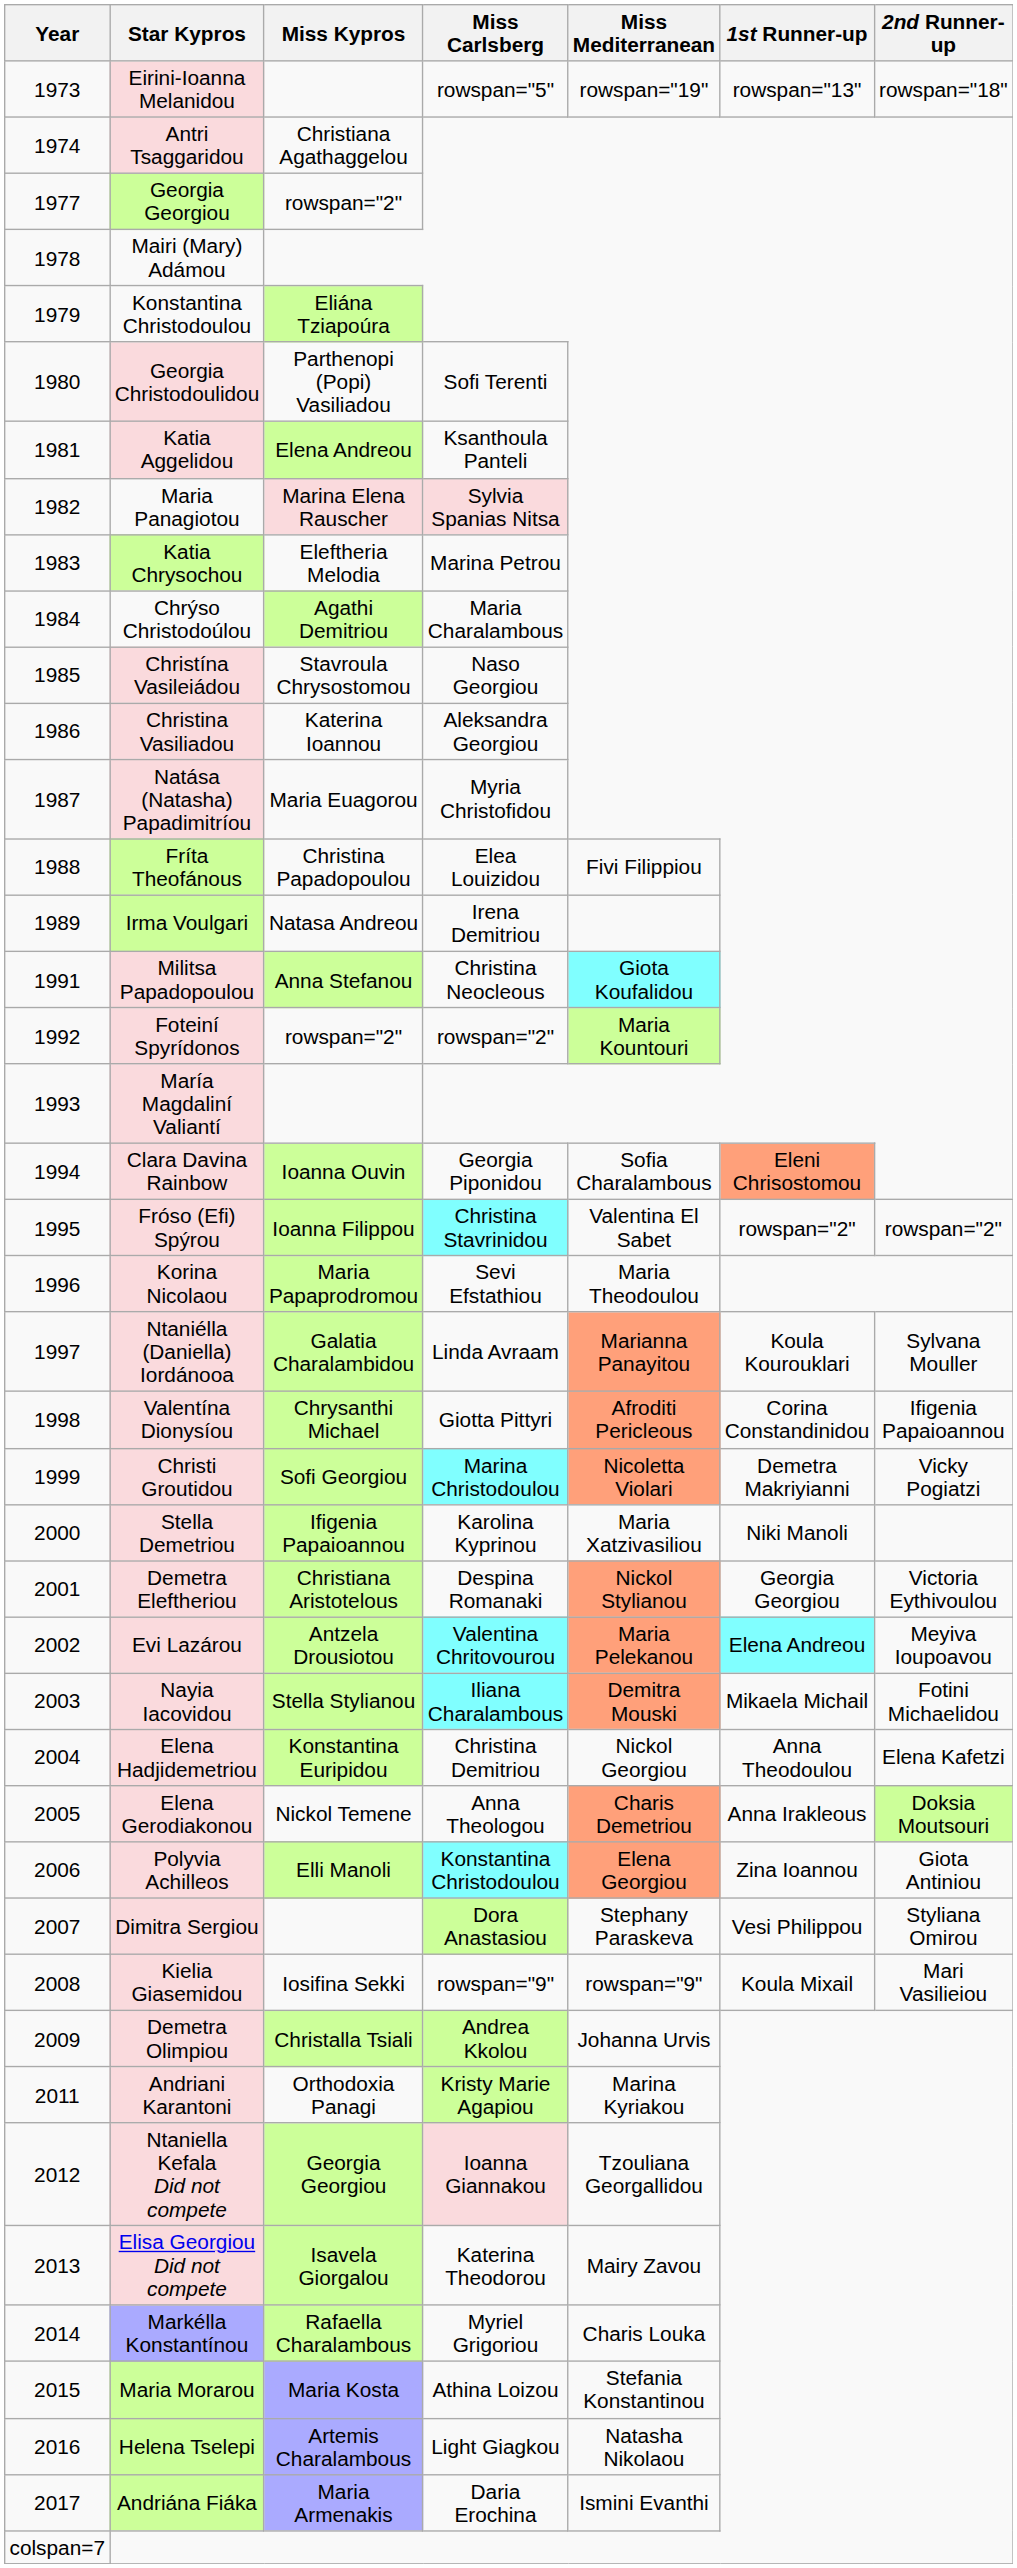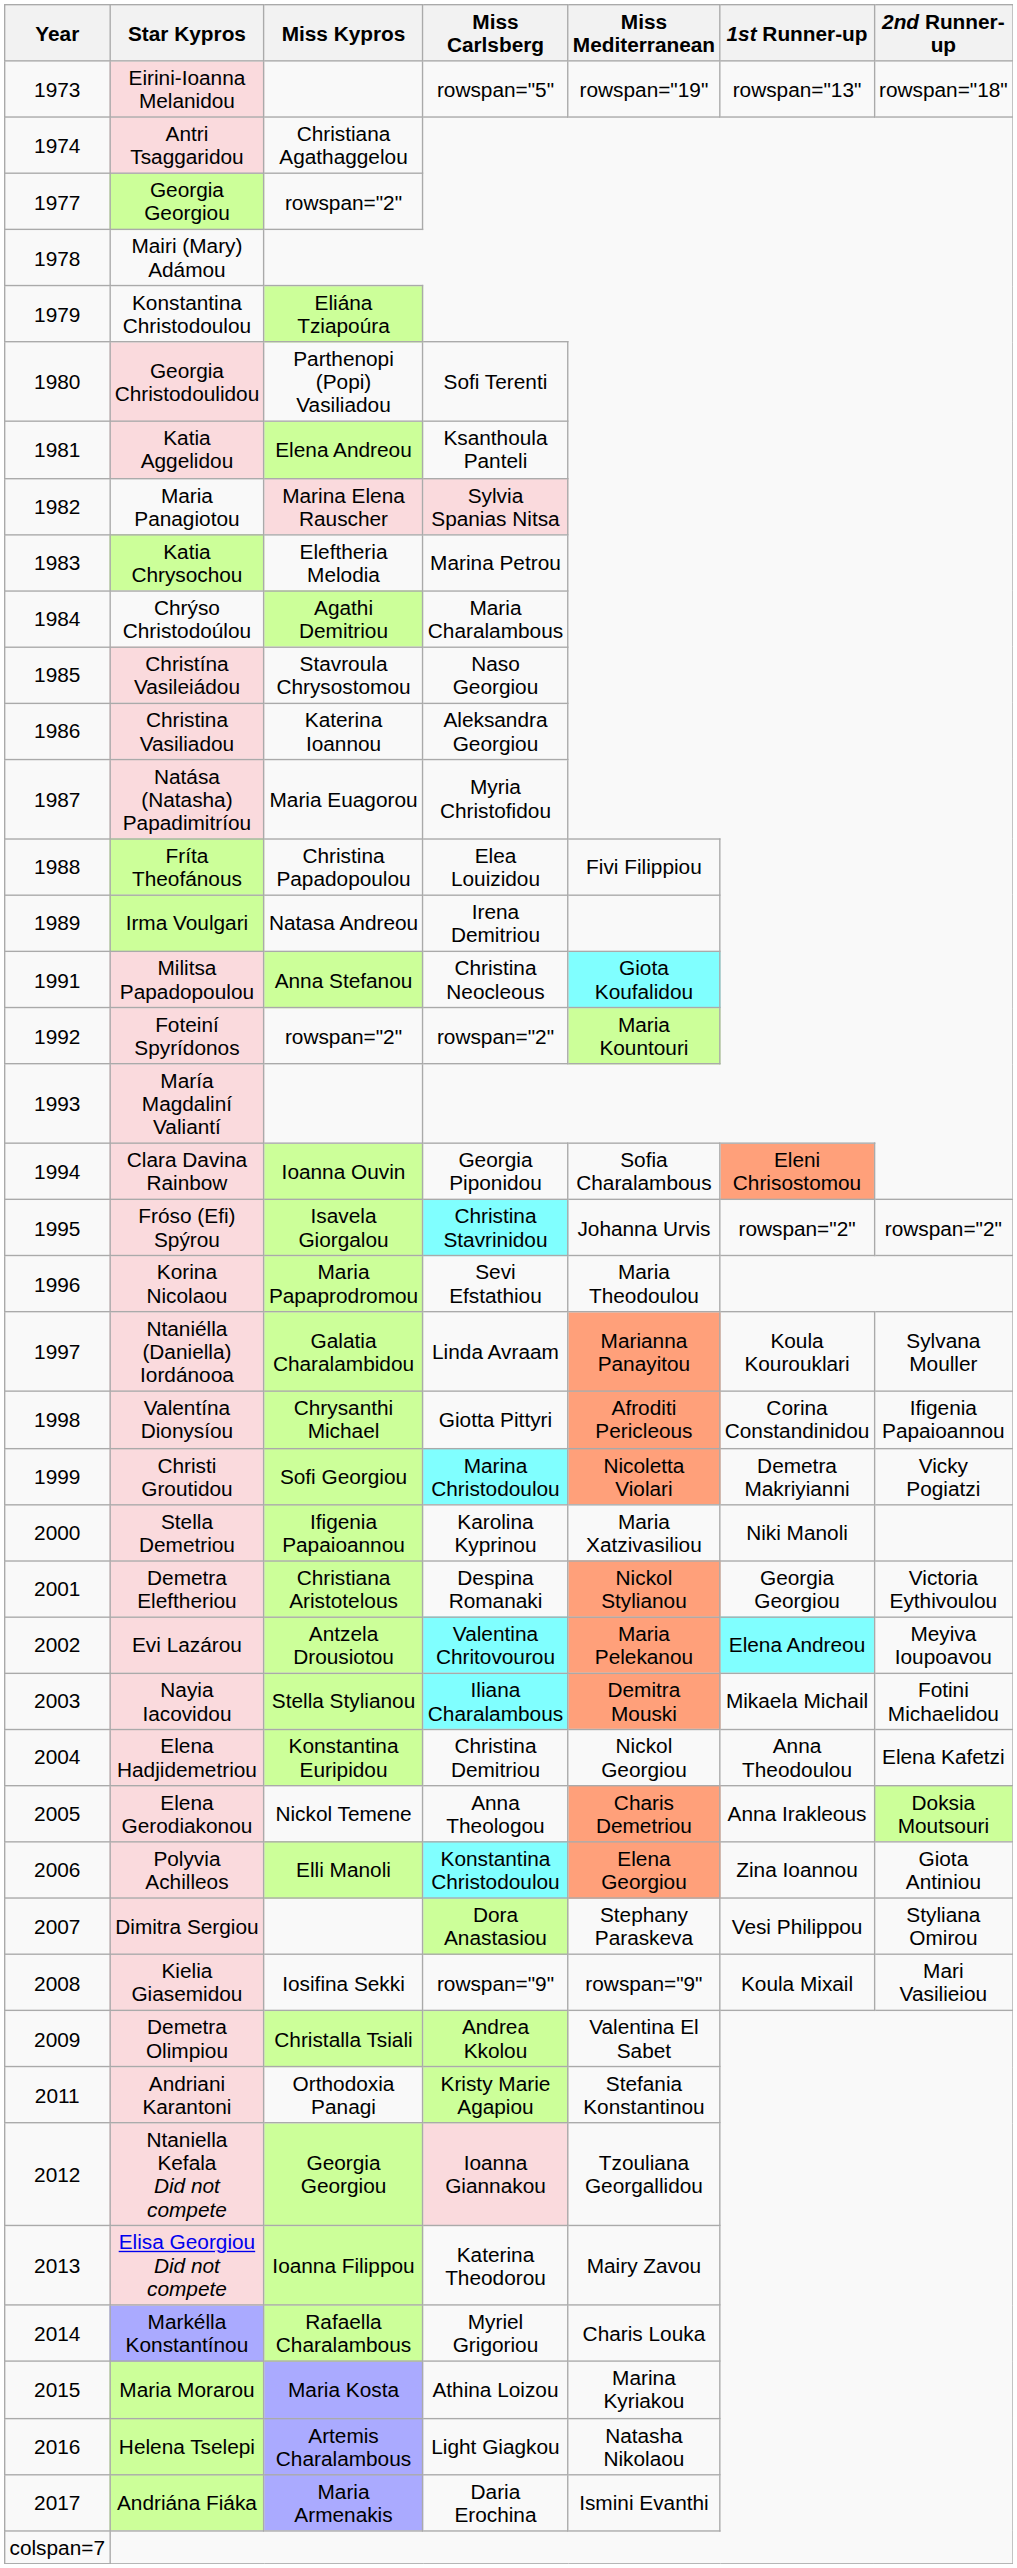(344, 1228) Ioanna Filippou -> (344, 1228) Isavela Giorgalou
(644, 1228) Valentina El Sabet -> (644, 1228) Johanna Urvis
(644, 2039) Johanna Urvis -> (644, 2039) Valentina El Sabet
(644, 2095) Marina Kyriakou -> (644, 2095) Stefania Konstantinou
(344, 2266) Isavela Giorgalou -> (344, 2266) Ioanna Filippou
(644, 2390) Stefania Konstantinou -> (644, 2390) Marina Kyriakou
